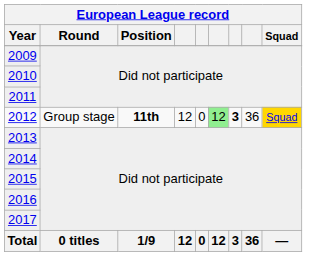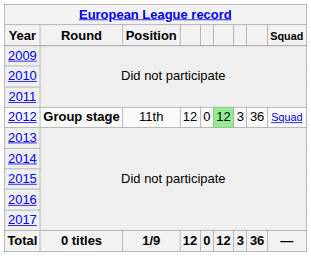(79, 117) normal -> (82, 117) bold
(146, 117) bold -> (151, 117) normal
(235, 117) bold -> (240, 117) normal
(282, 118) gold background -> (287, 118) no background
